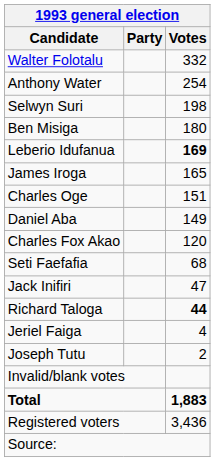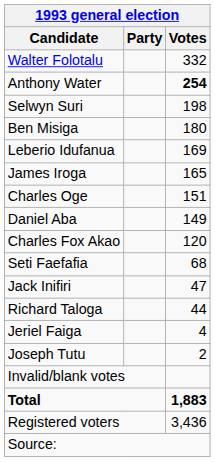(195, 83) normal -> (195, 83) bold
(195, 151) bold -> (195, 151) normal
(199, 309) bold -> (199, 309) normal
